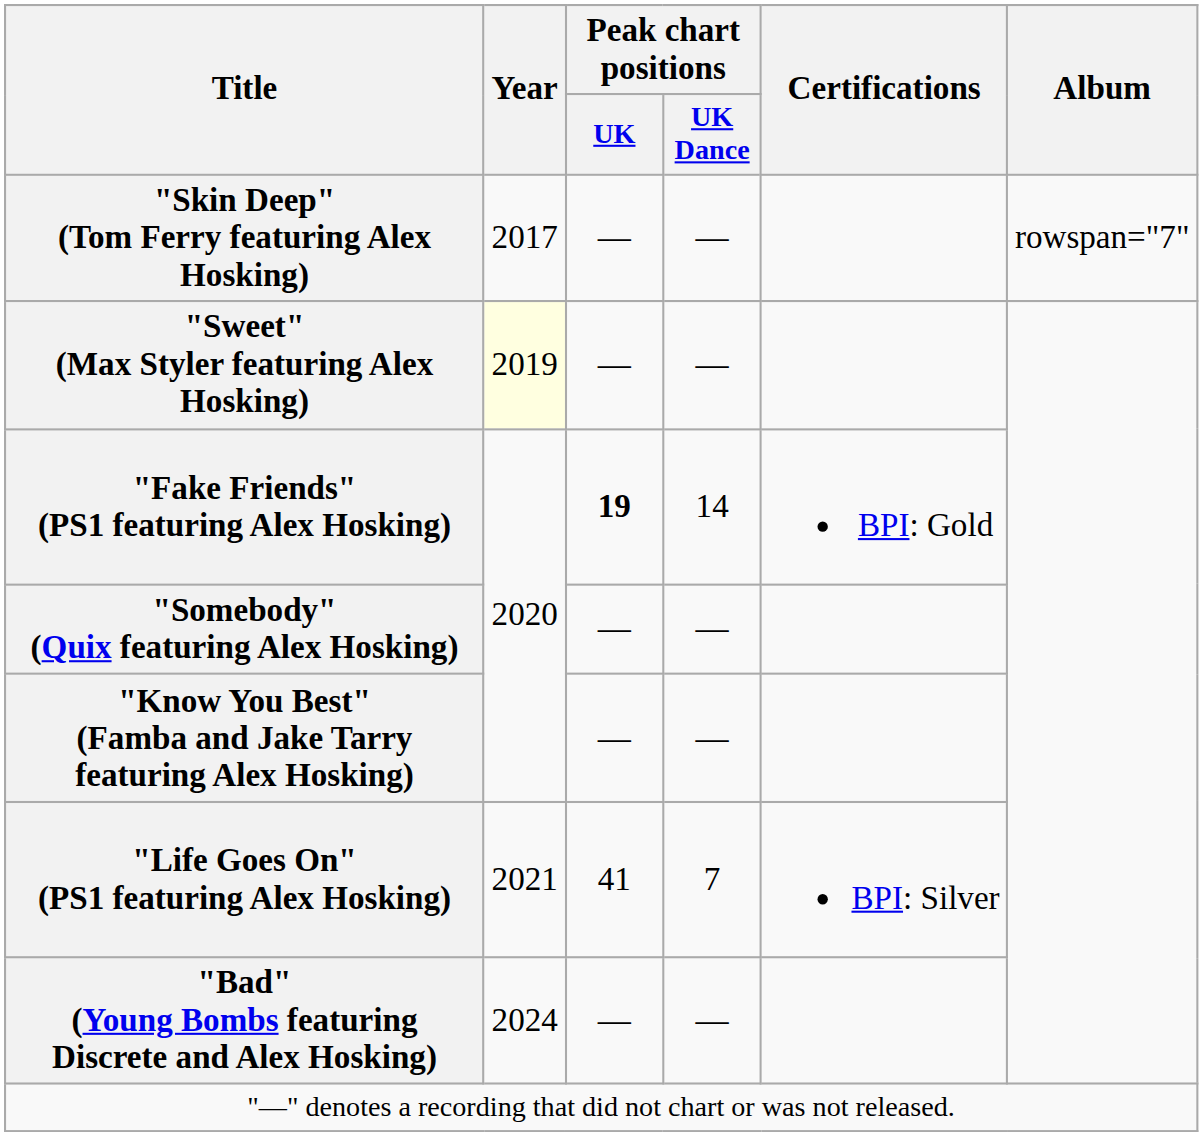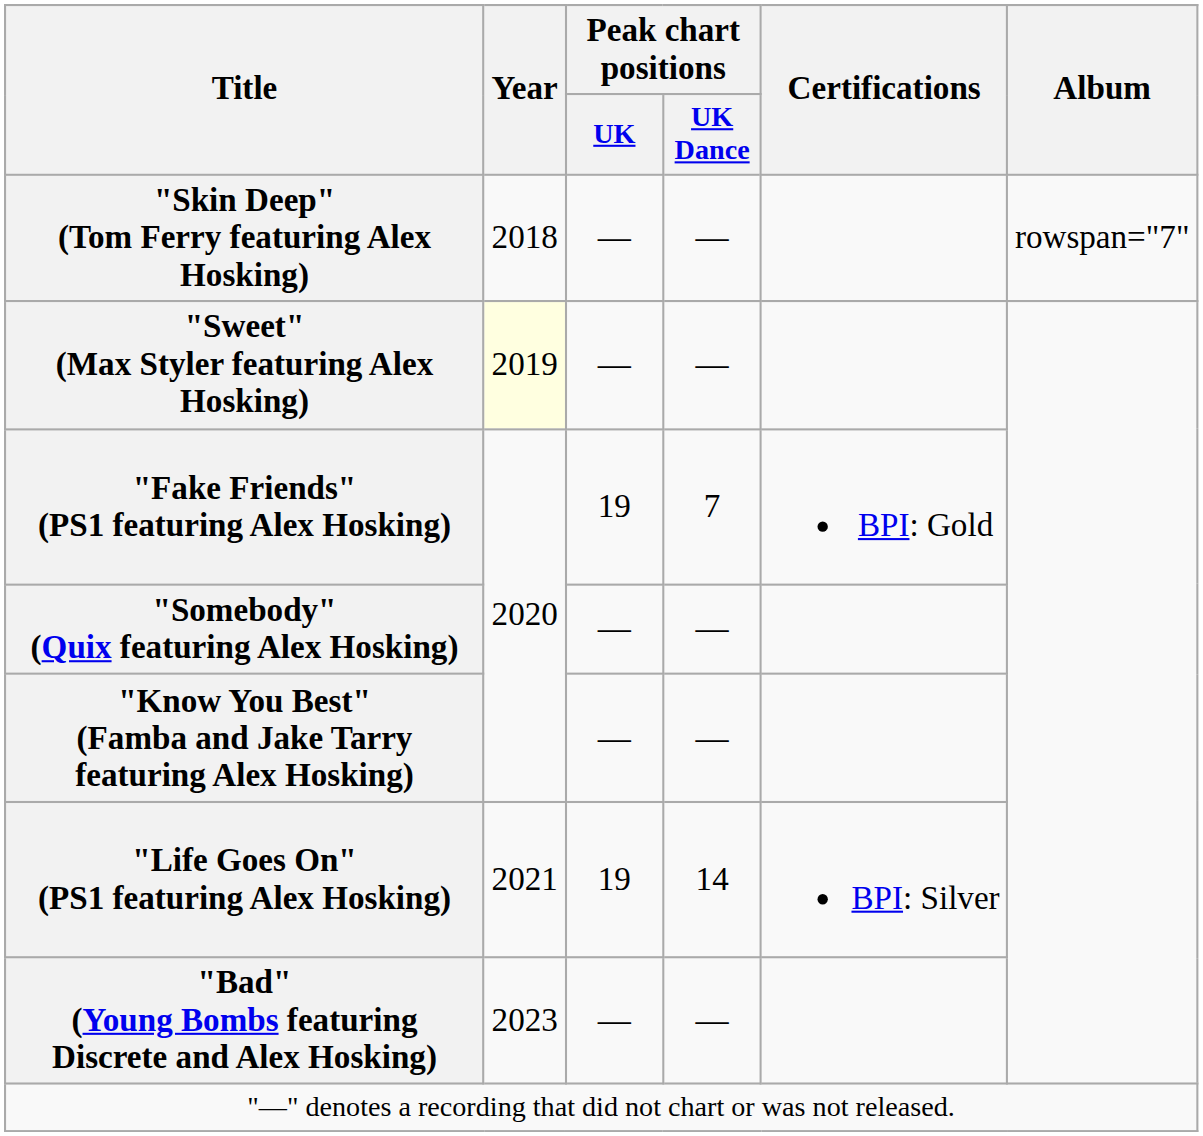(525, 237) 2017 -> (525, 237) 2018
(614, 505) bold -> (614, 505) normal
(712, 505) 14 -> (712, 505) 7
(614, 878) 41 -> (614, 878) 19
(712, 878) 7 -> (712, 878) 14
(525, 1020) 2024 -> (525, 1020) 2023
